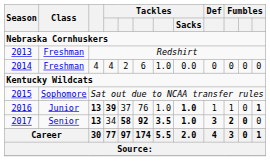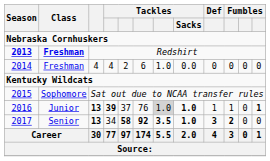(22, 53) normal -> (22, 53) bold
(64, 53) normal -> (64, 53) bold
(163, 108) no background -> (163, 108) lightgrey background
(245, 121) bold -> (245, 121) normal
